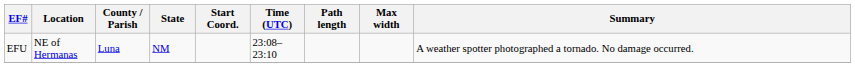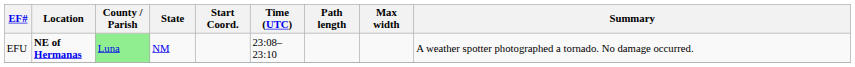(56, 48) normal -> (58, 48) bold
(109, 48) no background -> (109, 48) lightgreen background
